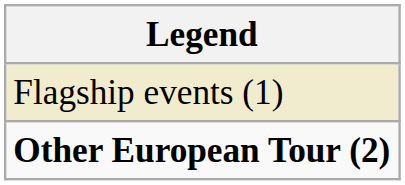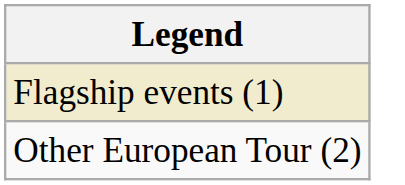(202, 150) bold -> (187, 150) normal
